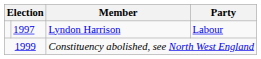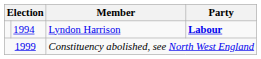(24, 29) 1997 -> (24, 29) 1994
(208, 29) normal -> (205, 29) bold
